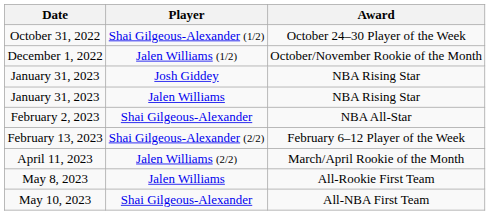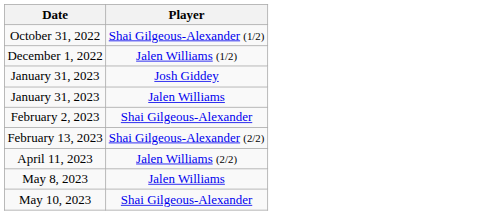- column: (376, 14)
